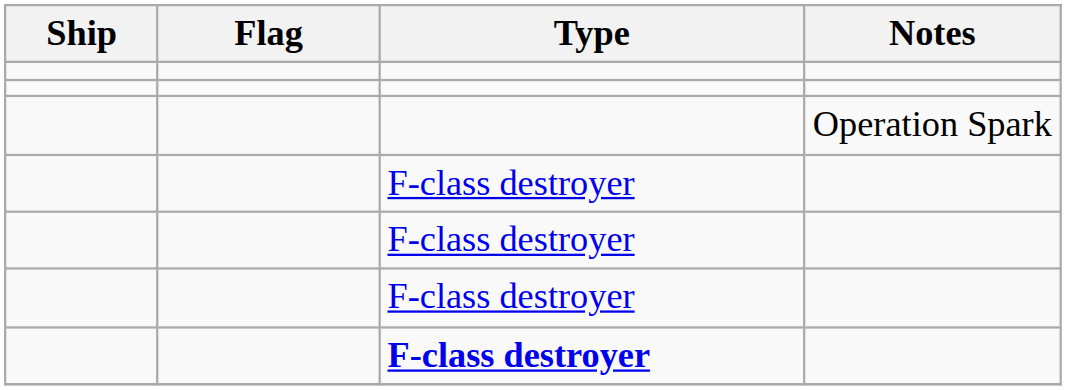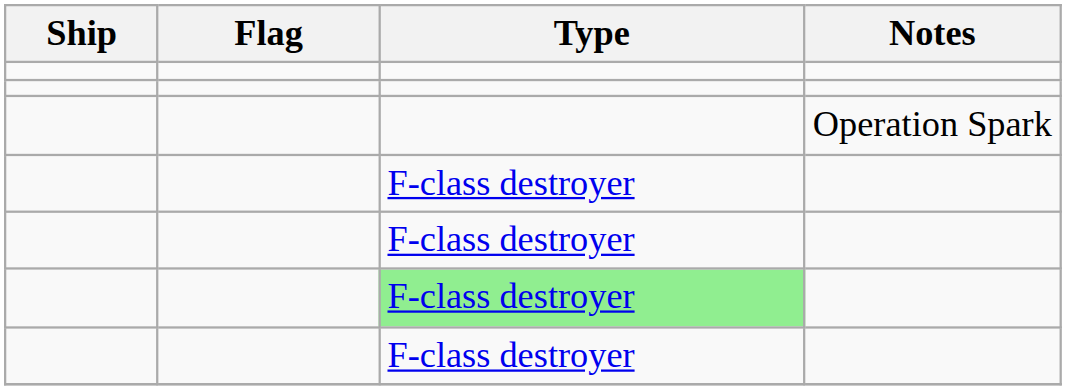(511, 297) no background -> (511, 297) lightgreen background
(519, 354) bold -> (511, 354) normal
